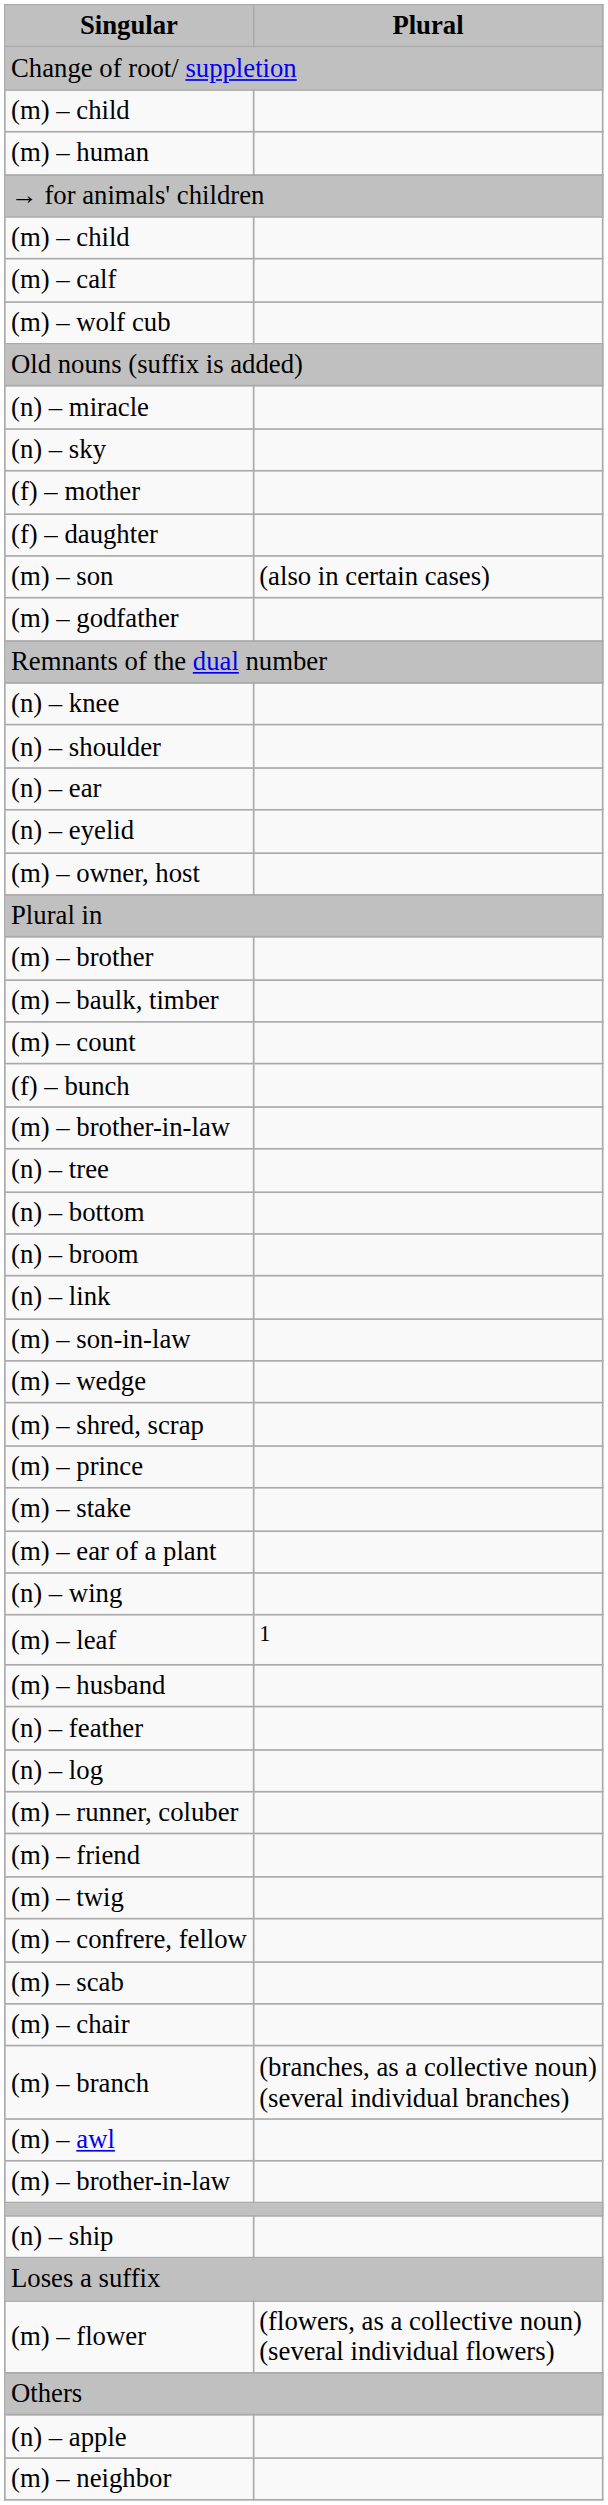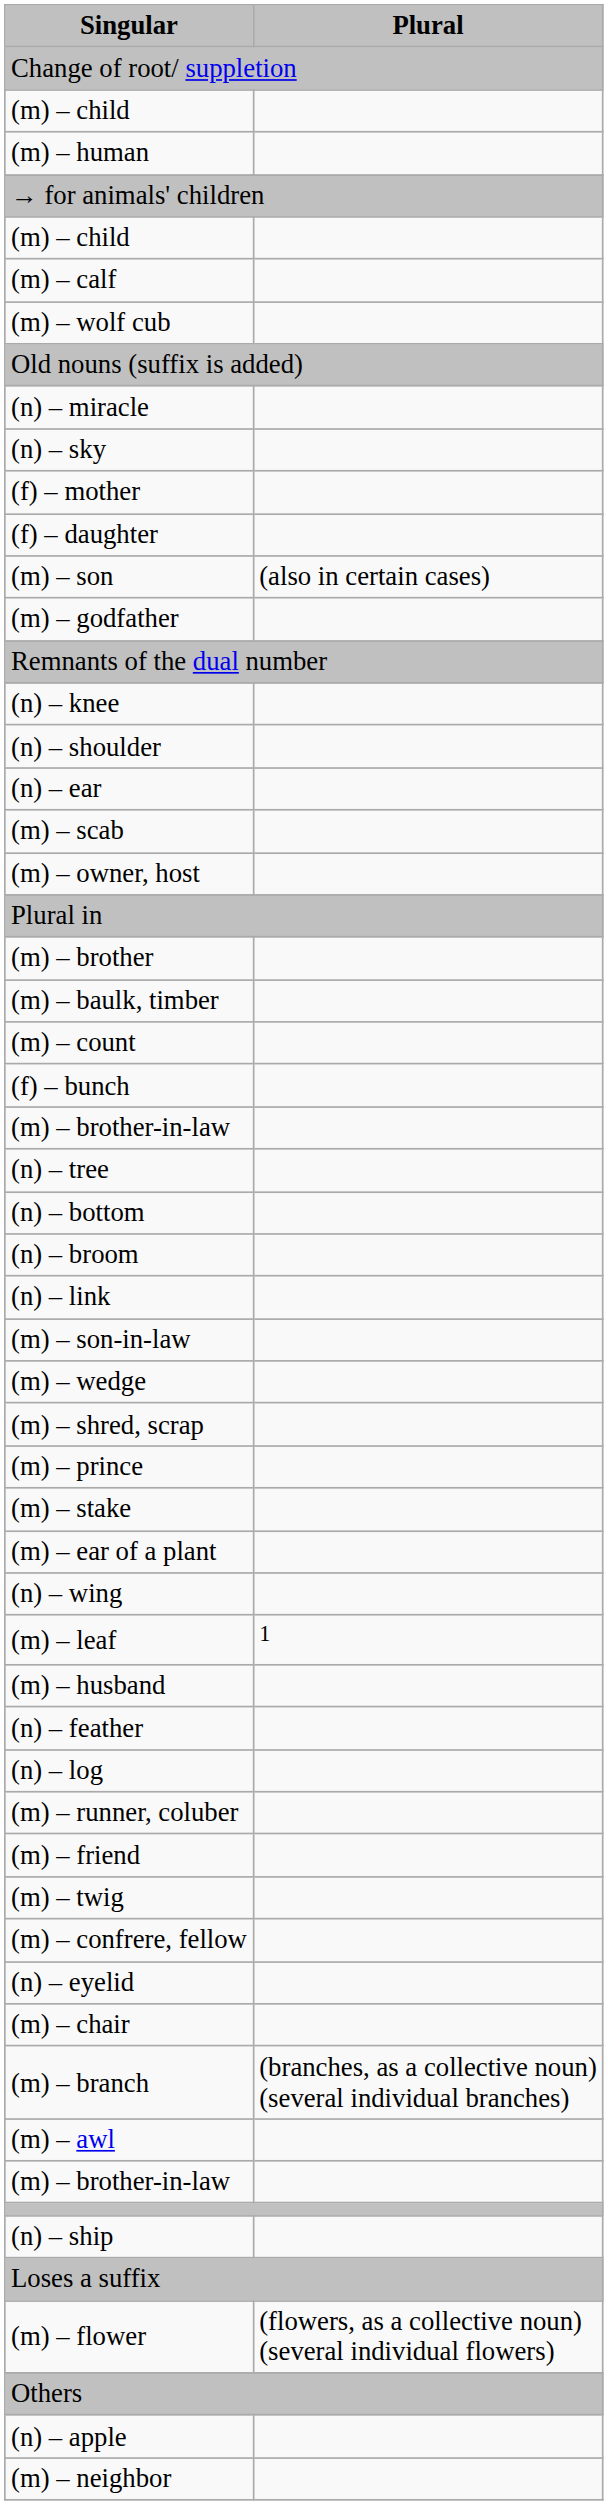(73, 830) (n) – eyelid -> (67, 830) (m) – scab
(67, 1982) (m) – scab -> (73, 1982) (n) – eyelid
